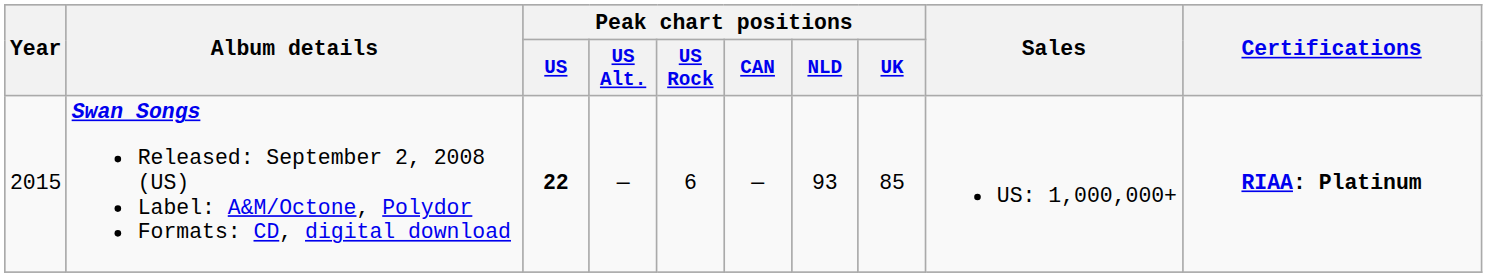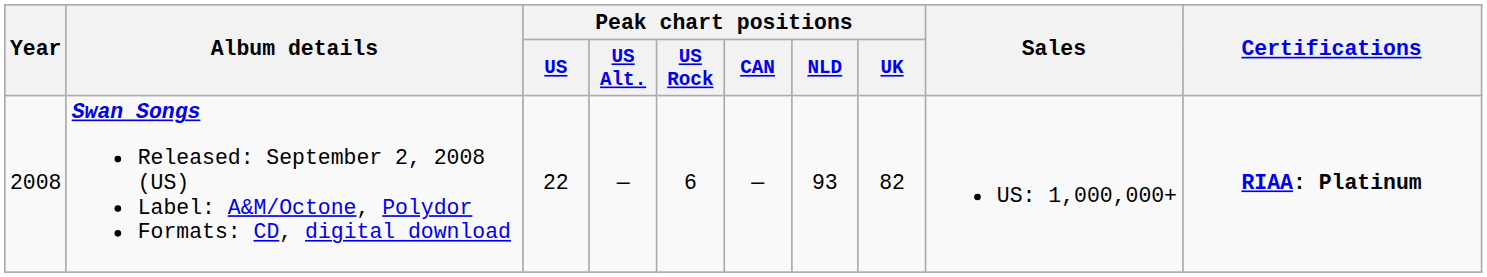(36, 184) 2015 -> (36, 184) 2008
(556, 184) bold -> (556, 184) normal
(892, 184) 85 -> (892, 184) 82
